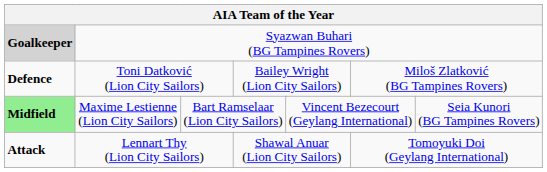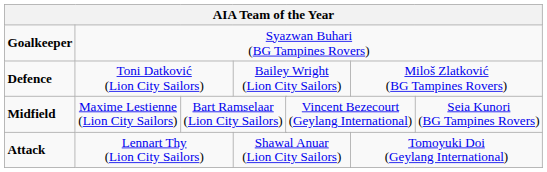(40, 43) lightgrey background -> (40, 43) no background
(31, 114) lightgreen background -> (31, 114) no background
